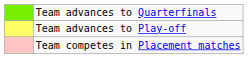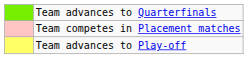rows swapped: (111, 29) <-> (138, 45)
